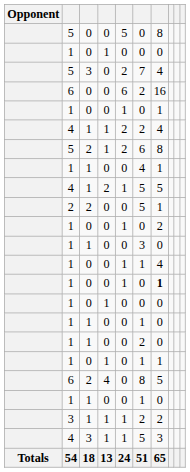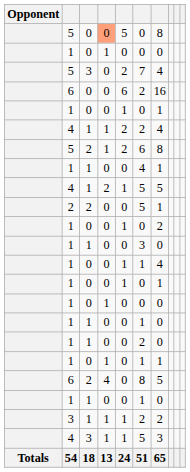(106, 33) no background -> (106, 33) lightsalmon background
(160, 284) bold -> (160, 284) normal
